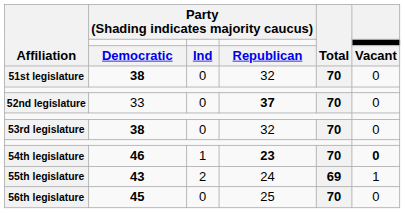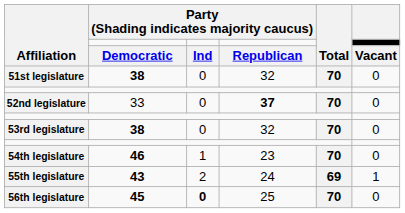(267, 156) bold -> (267, 156) normal
(376, 156) bold -> (376, 156) normal
(203, 197) normal -> (203, 197) bold
